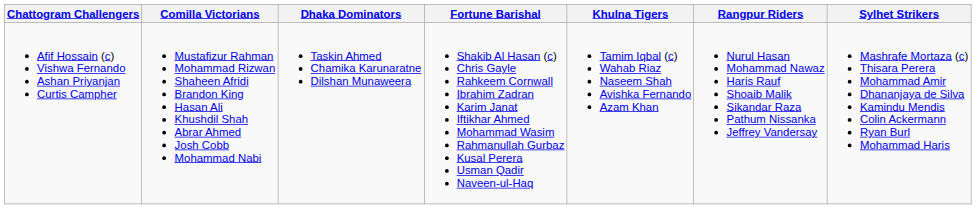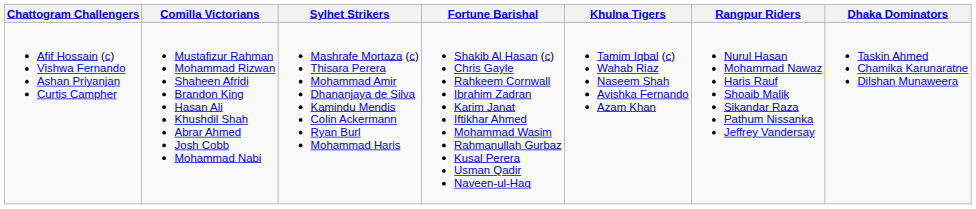columns swapped: (351, 14) <-> (899, 14)
